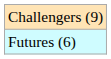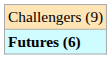(42, 41) normal -> (44, 41) bold
